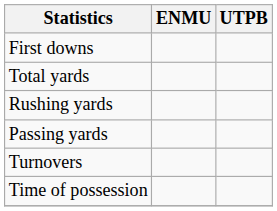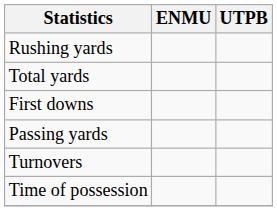rows swapped: (51, 47) <-> (61, 104)
